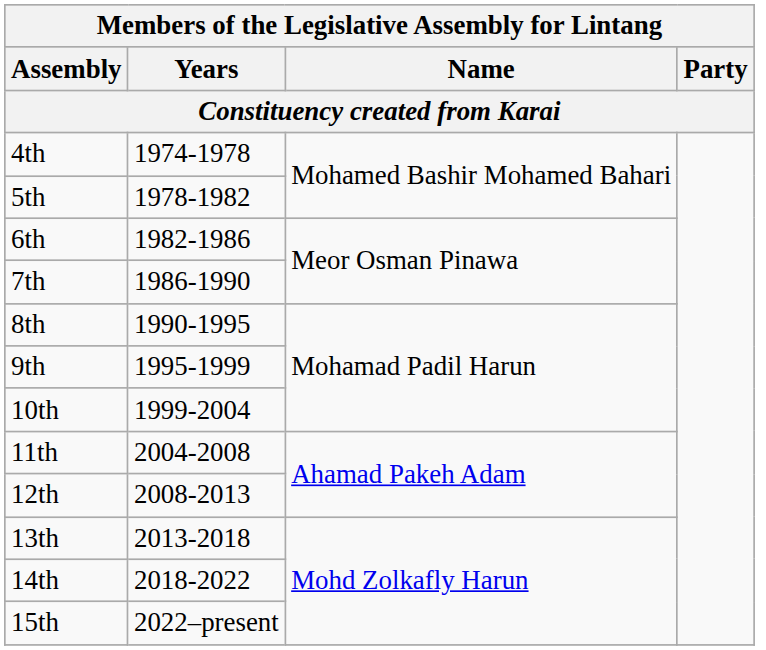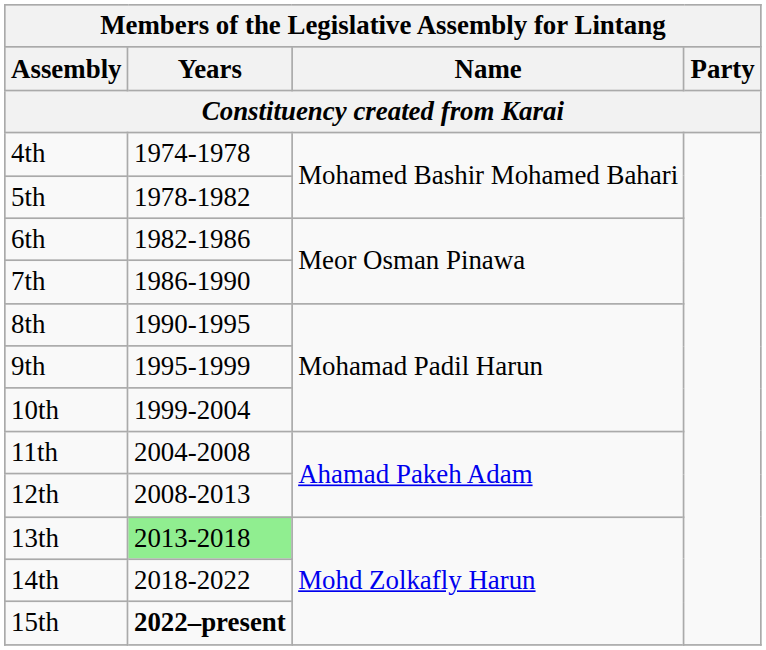(192, 537) no background -> (192, 537) lightgreen background
(206, 622) normal -> (210, 622) bold
